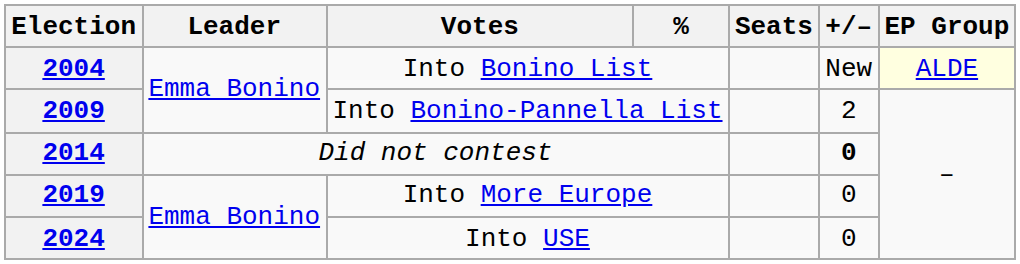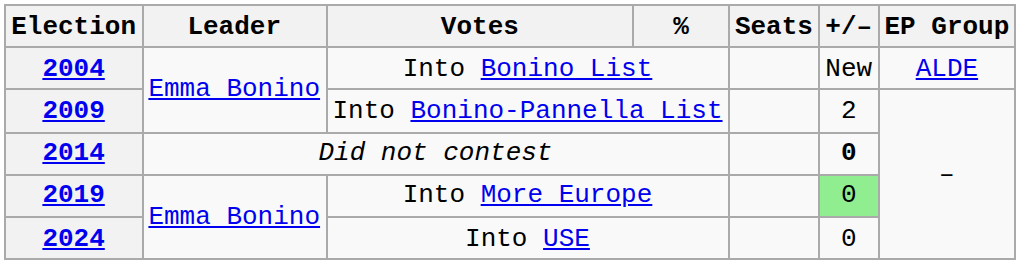(947, 69) lightyellow background -> (947, 69) no background
(849, 196) no background -> (849, 196) lightgreen background
